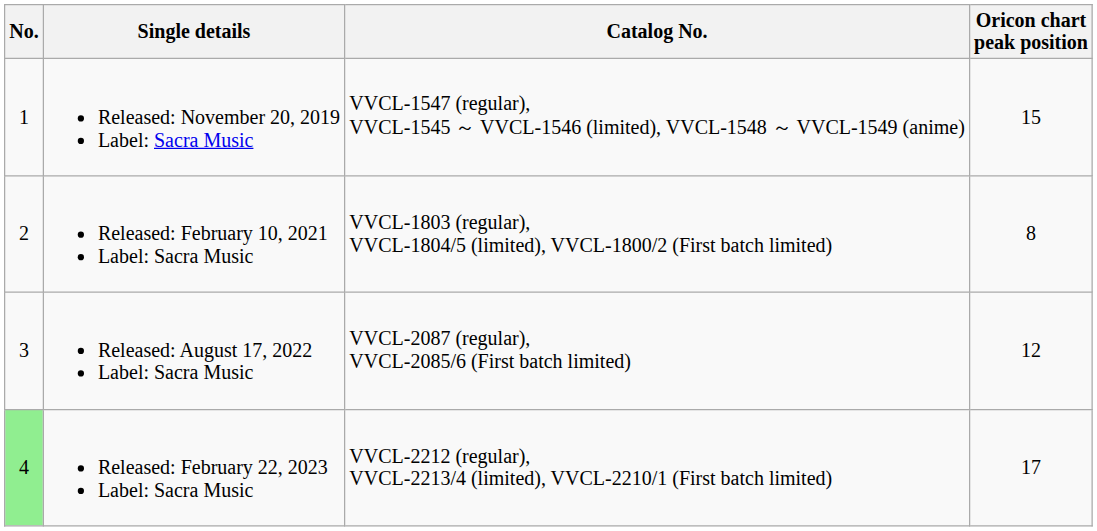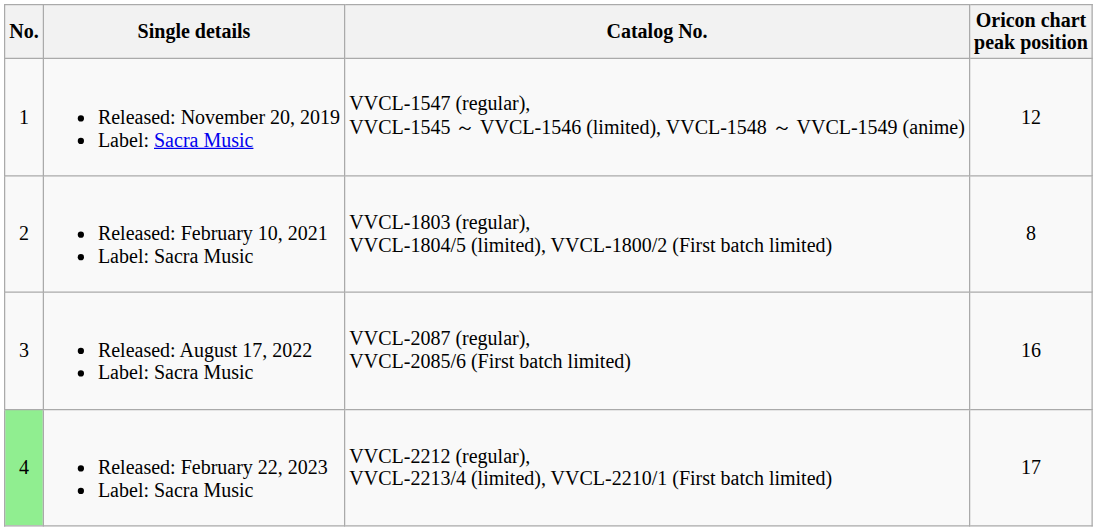(1031, 117) 15 -> (1031, 117) 12
(1031, 350) 12 -> (1031, 350) 16
